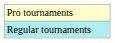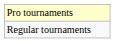(49, 29) paleturquoise background -> (49, 29) no background
